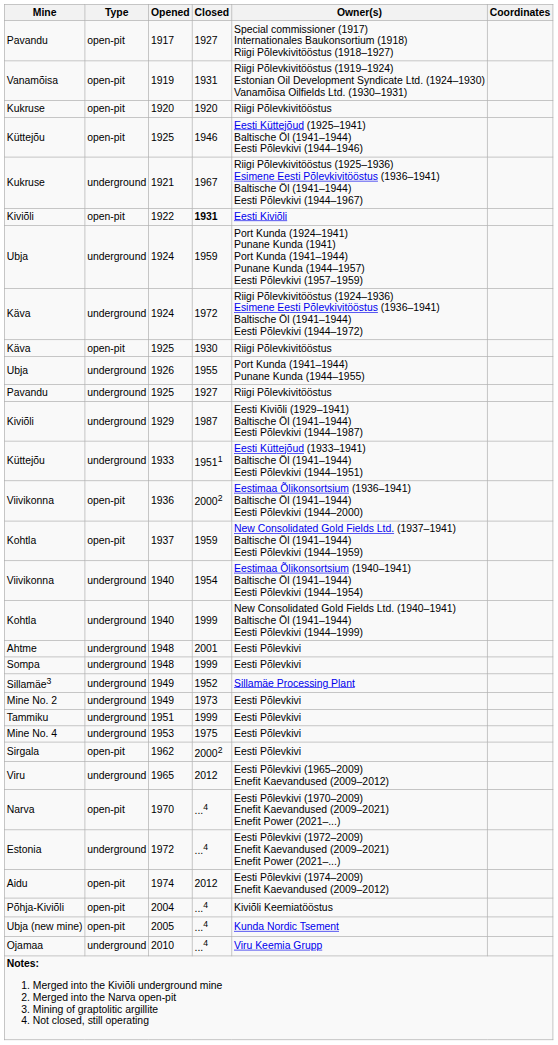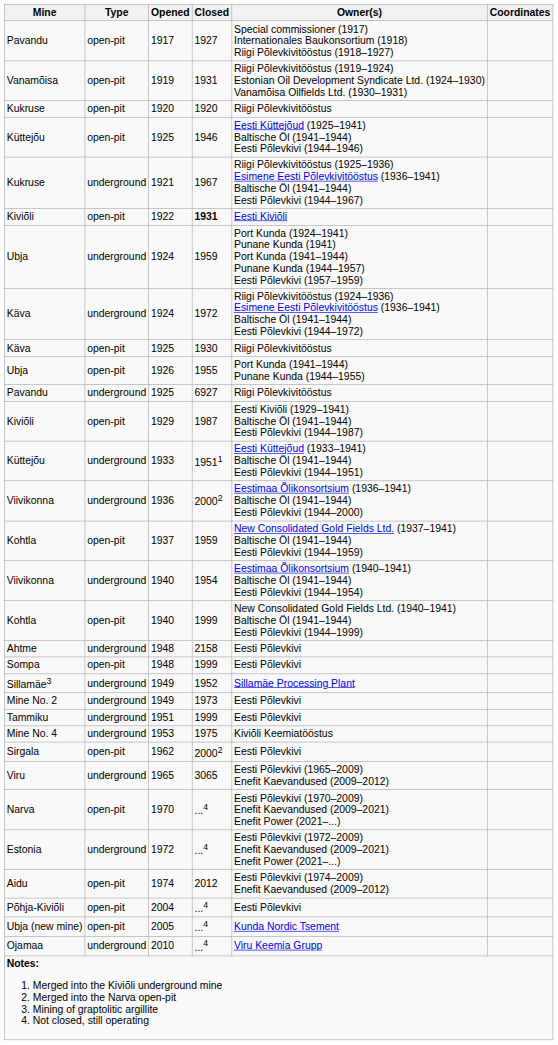(117, 370) underground -> (106, 370) open-pit
(206, 393) 1927 -> (206, 393) 6927
(117, 421) underground -> (106, 421) open-pit
(106, 501) open-pit -> (117, 501) underground
(117, 620) underground -> (106, 620) open-pit
(206, 648) 2001 -> (206, 648) 2158
(117, 665) underground -> (106, 665) open-pit
(268, 734) Eesti Põlevkivi -> (283, 734) Kiviõli Keemiatööstus
(206, 775) 2012 -> (206, 775) 3065
(283, 907) Kiviõli Keemiatööstus -> (268, 907) Eesti Põlevkivi
